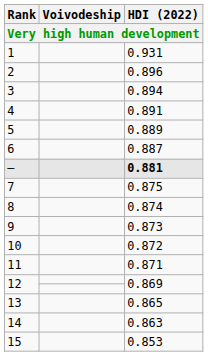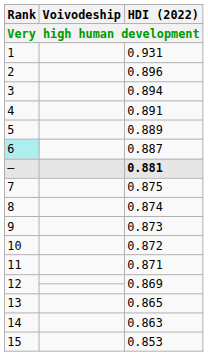(11, 149) no background -> (11, 149) paleturquoise background
